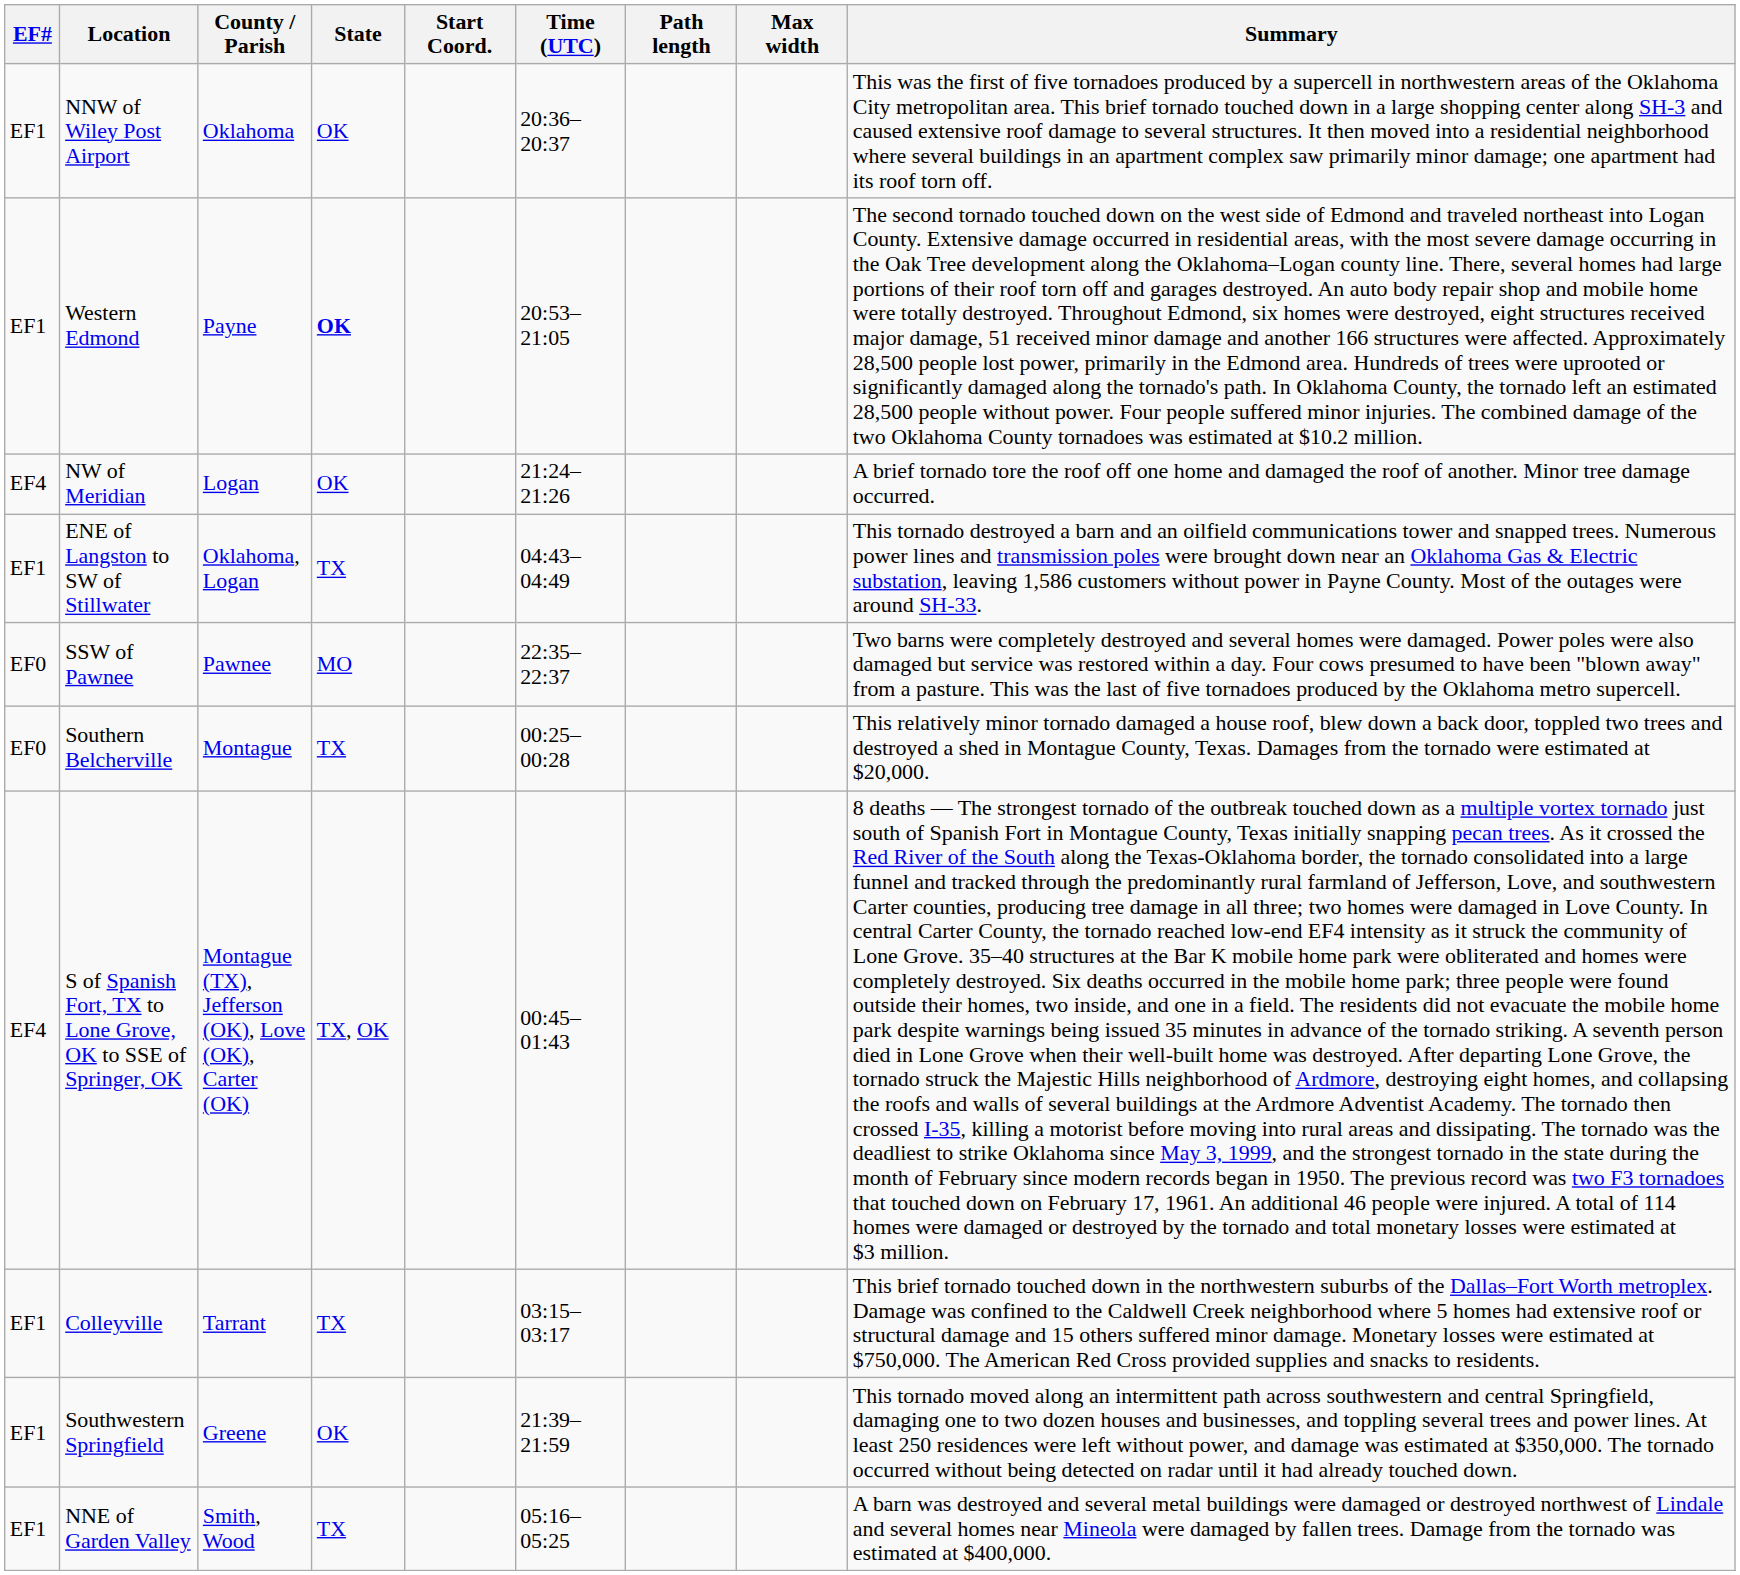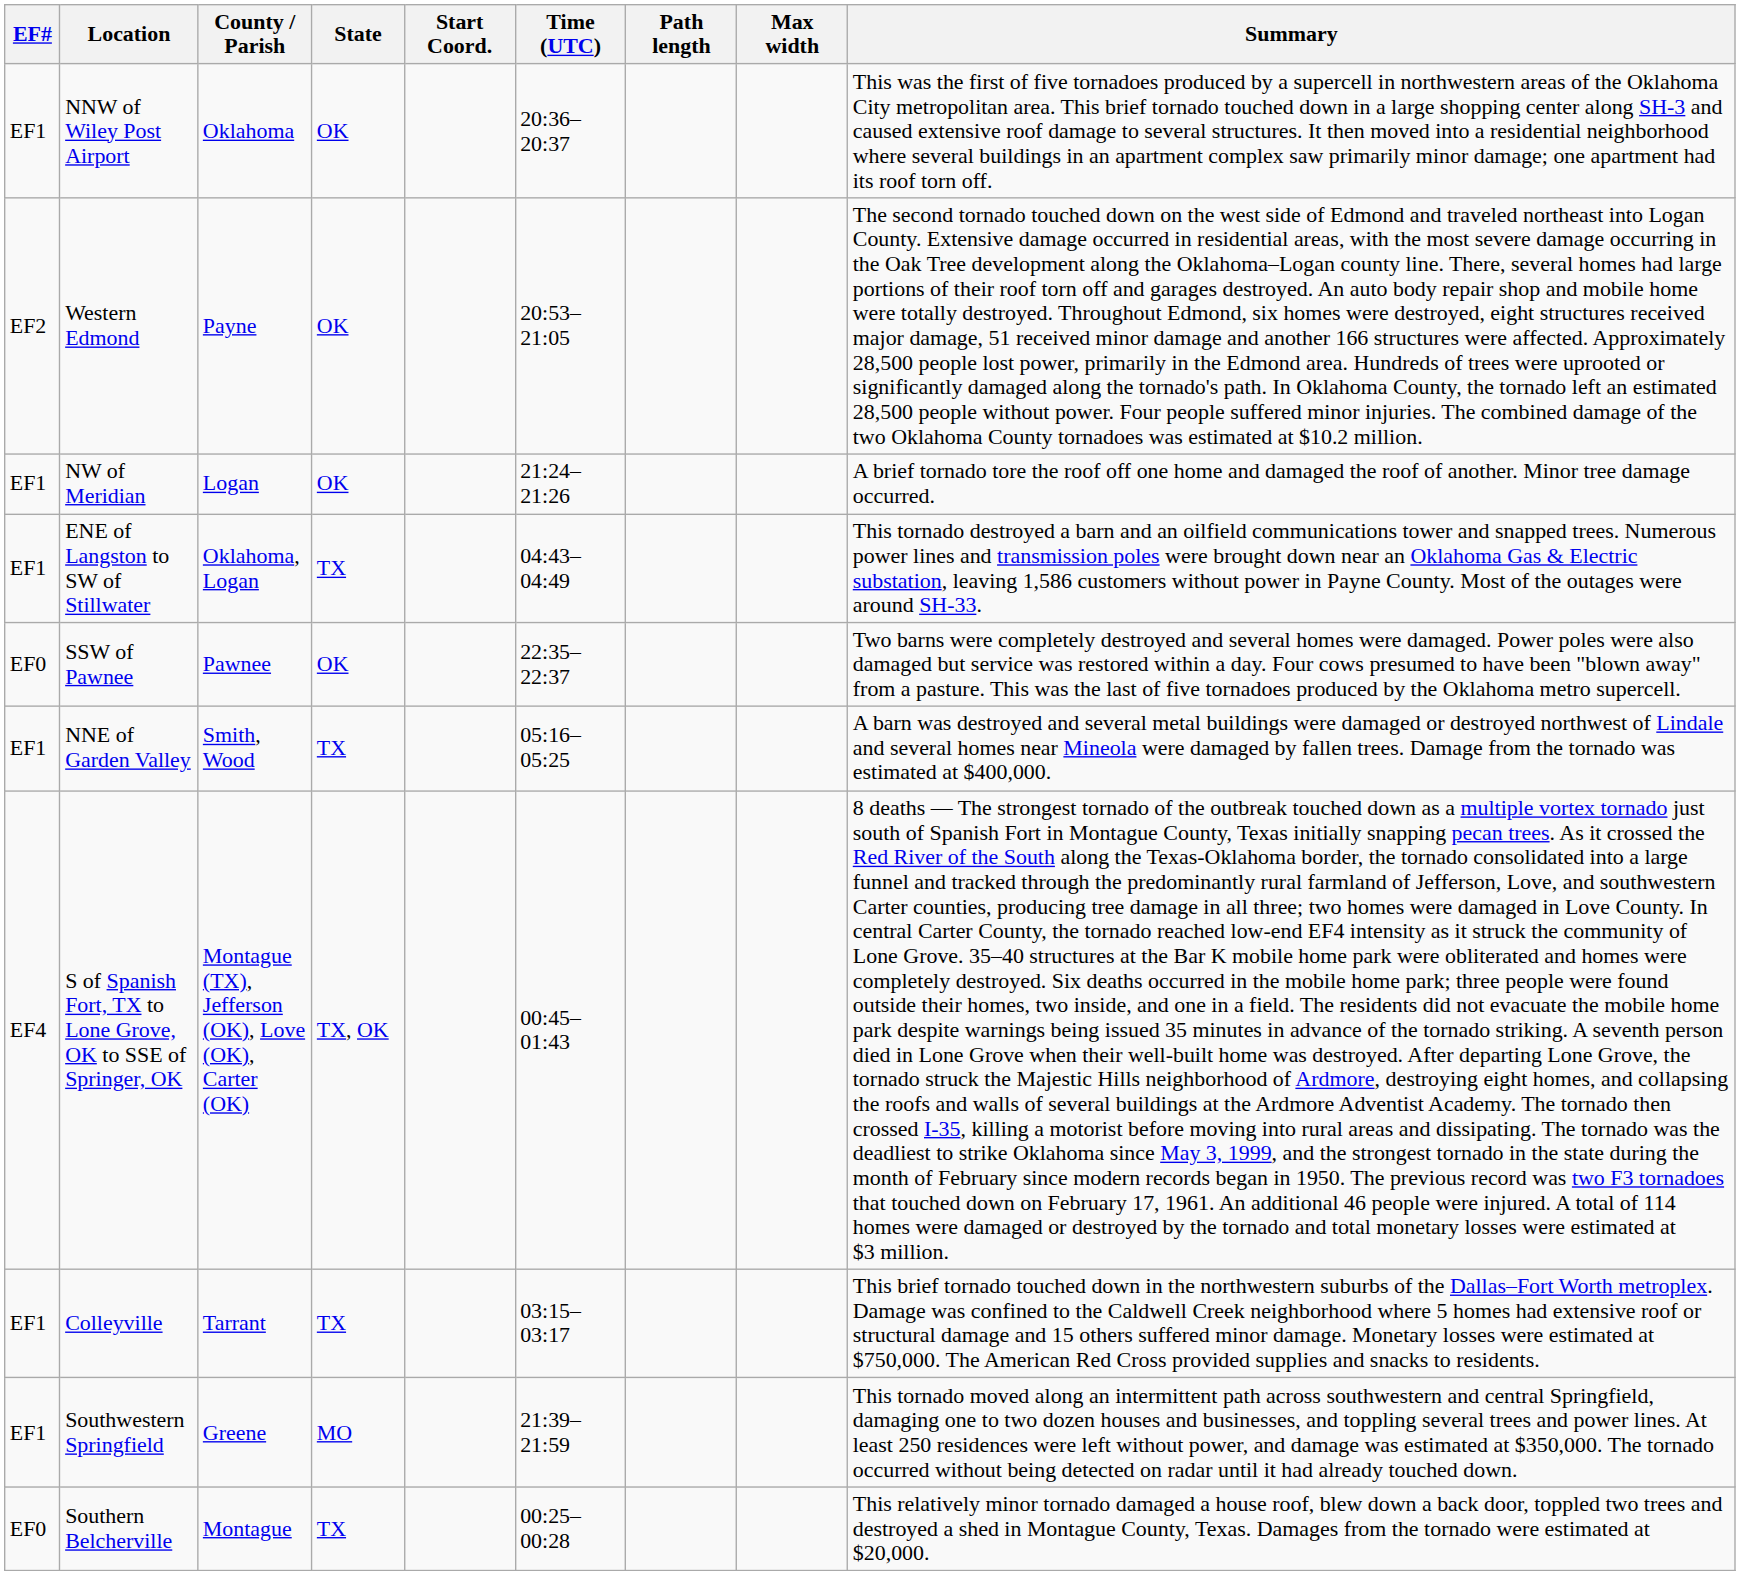(28, 325) EF1 -> (28, 325) EF2
(334, 325) bold -> (333, 325) normal
(28, 483) EF4 -> (28, 483) EF1
(335, 664) MO -> (333, 664) OK
rows swapped: (119, 748) <-> (128, 1528)
(333, 1432) OK -> (335, 1432) MO
